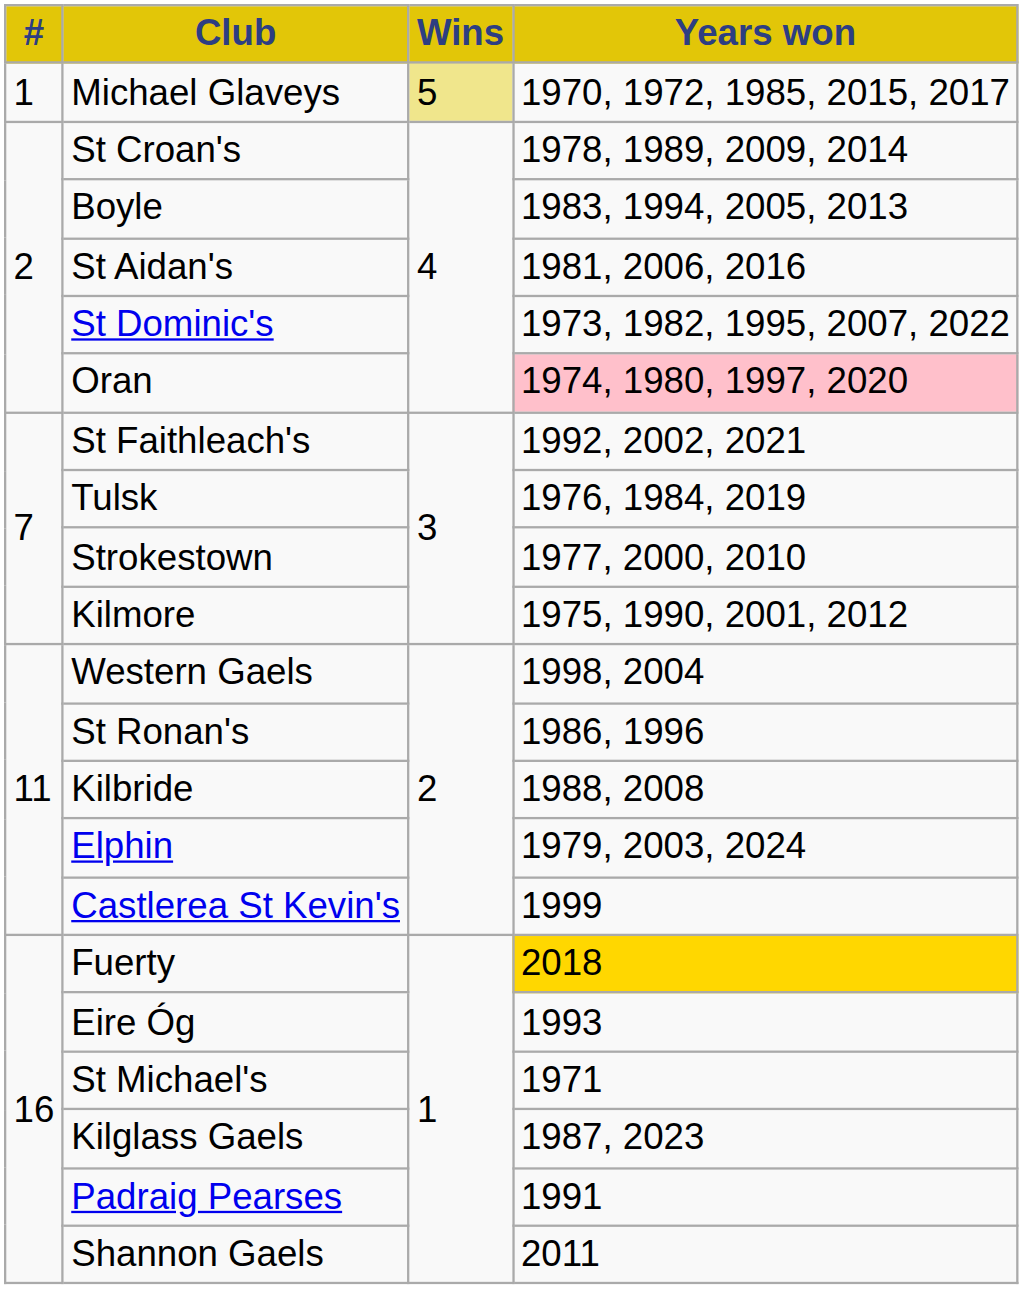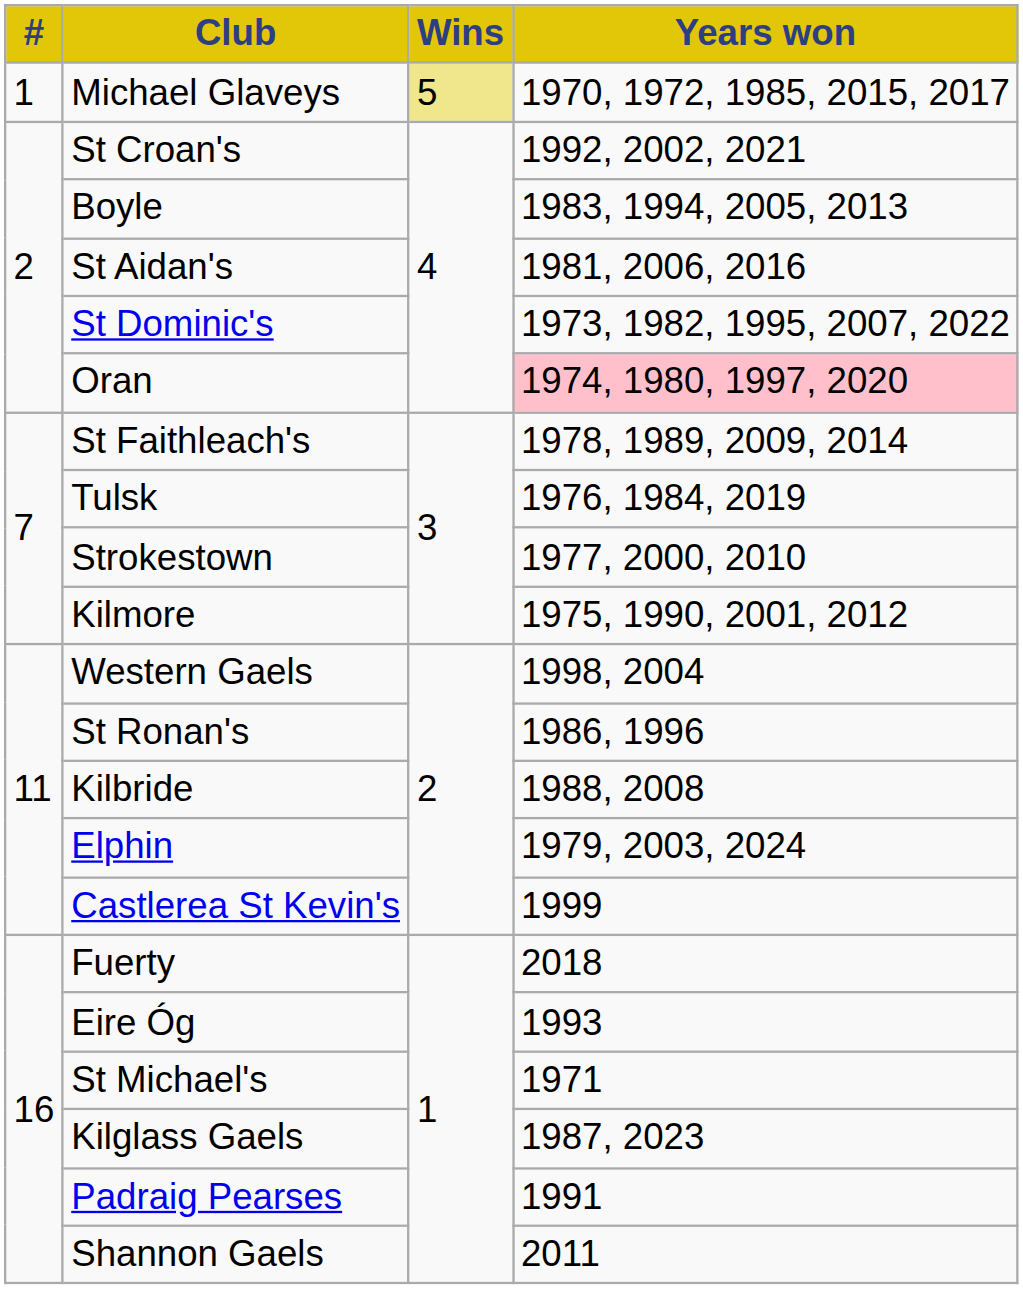(715, 149) 1978, 1989, 2009, 2014 -> (664, 149) 1992, 2002, 2021
(664, 440) 1992, 2002, 2021 -> (715, 440) 1978, 1989, 2009, 2014
(562, 963) gold background -> (562, 963) no background
